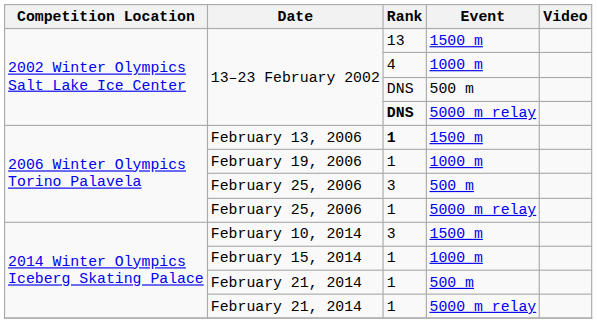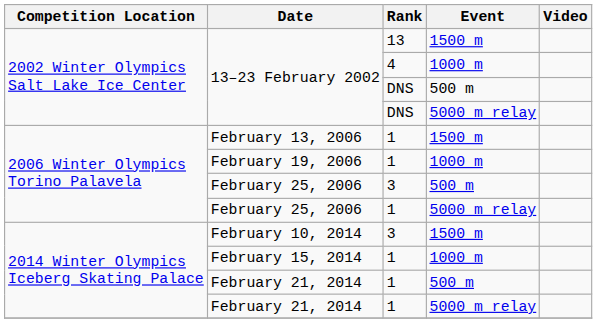(400, 113) bold -> (400, 113) normal
(391, 137) bold -> (391, 137) normal
